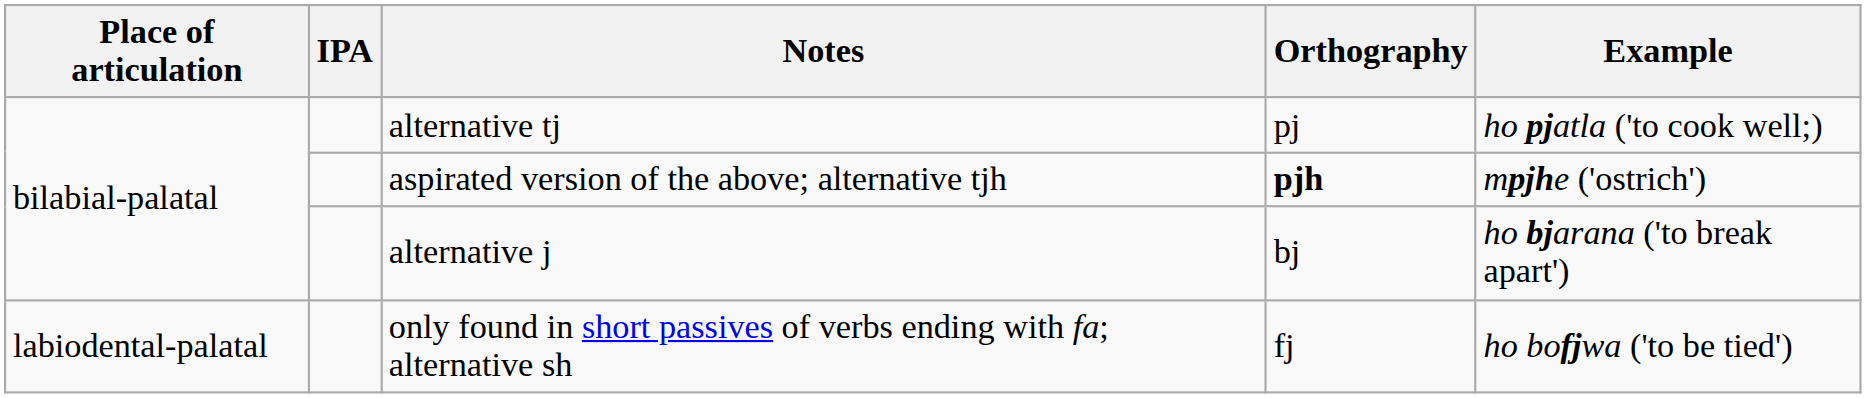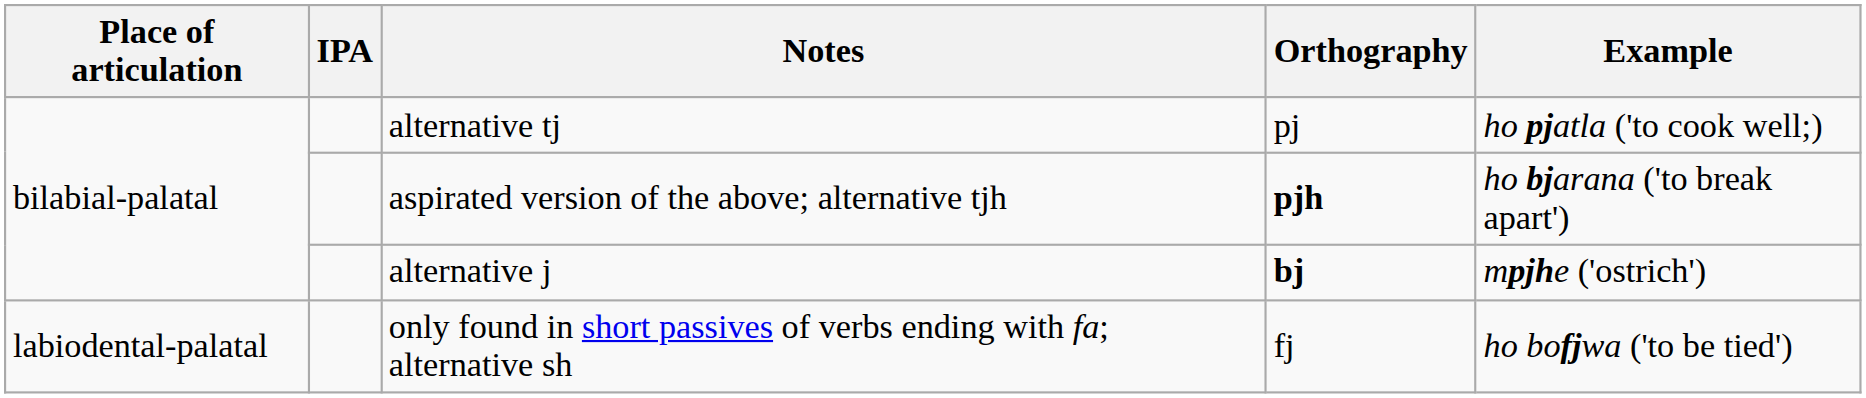(1595, 178) mpjhe ('ostrich') -> (1628, 198) ho bjarana ('to break apart')
(1287, 252) normal -> (1289, 271) bold
(1628, 252) ho bjarana ('to break apart') -> (1595, 271) mpjhe ('ostrich')
